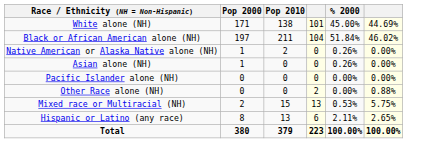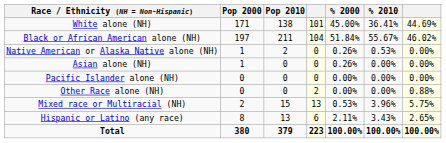+ column: (383, 11)
